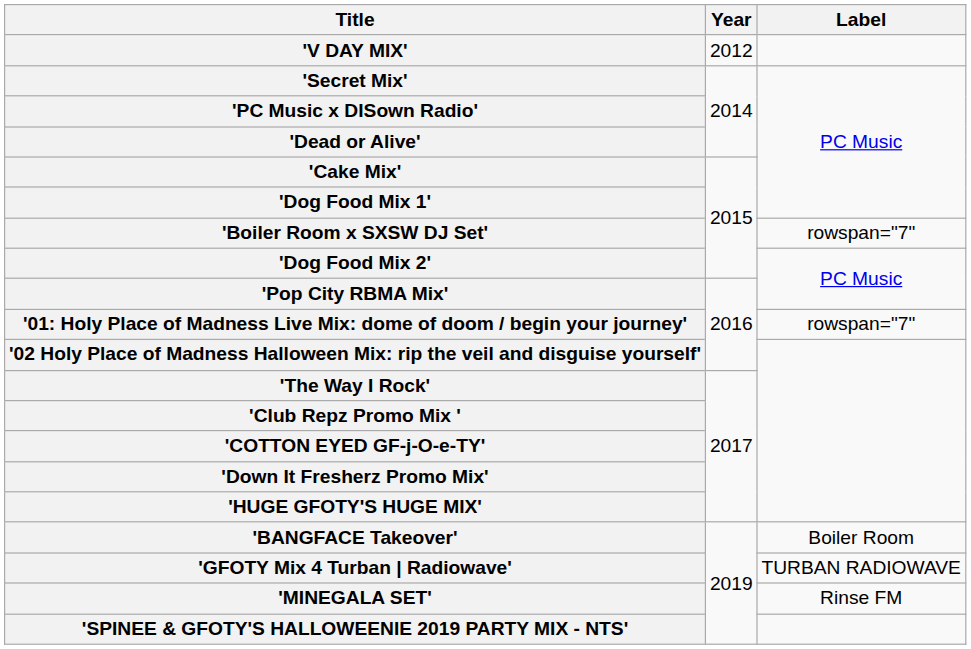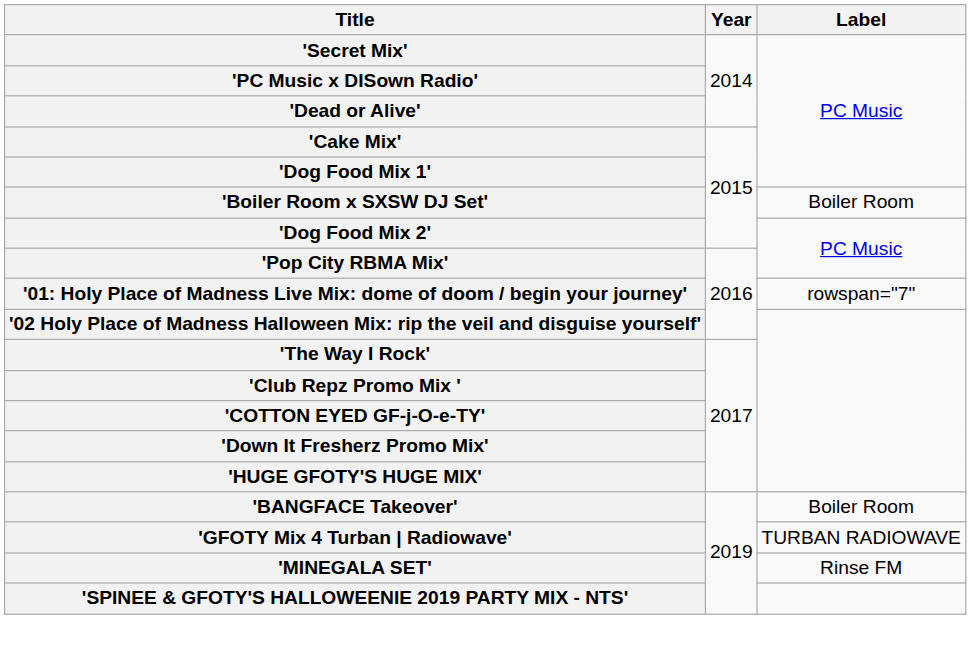- row: (355, 50)
(861, 232) rowspan="7" -> (861, 202) Boiler Room
